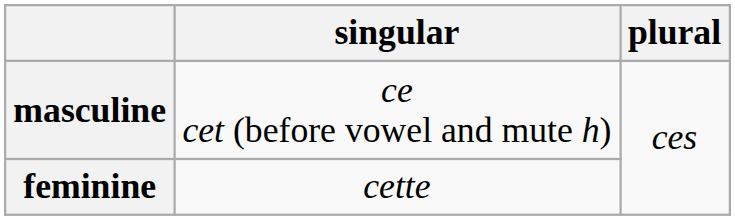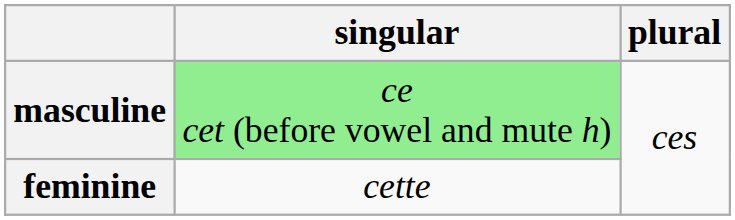(397, 109) no background -> (397, 109) lightgreen background
